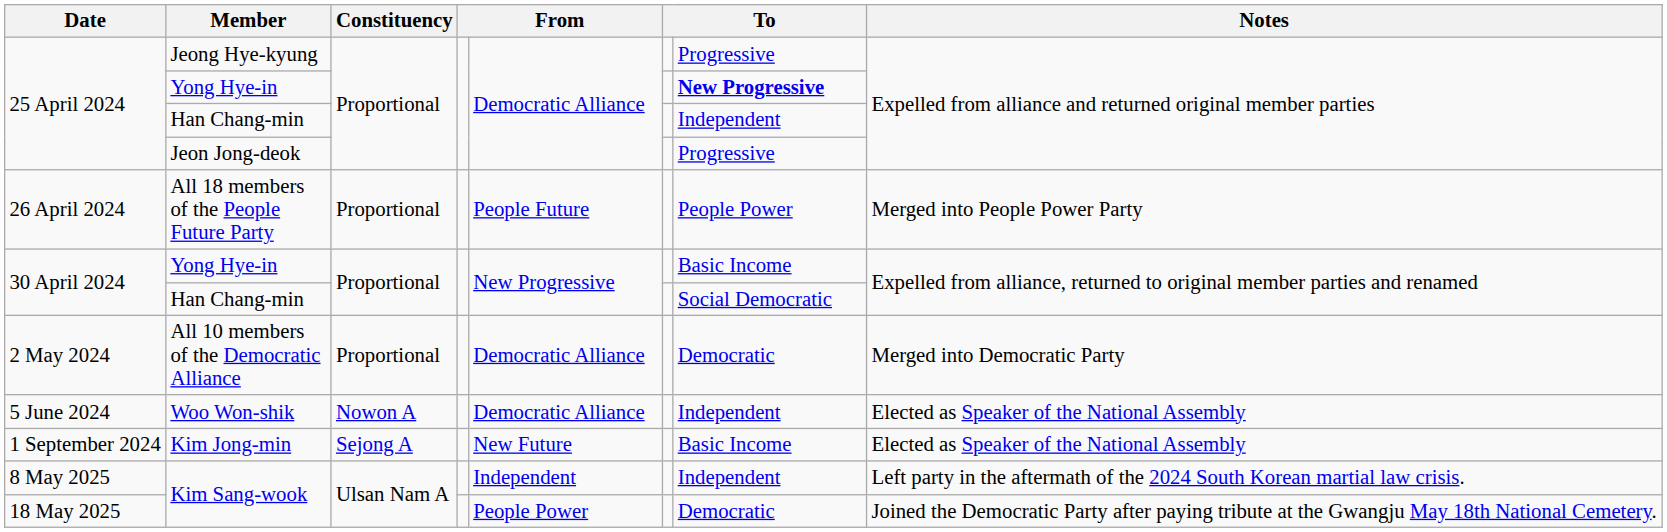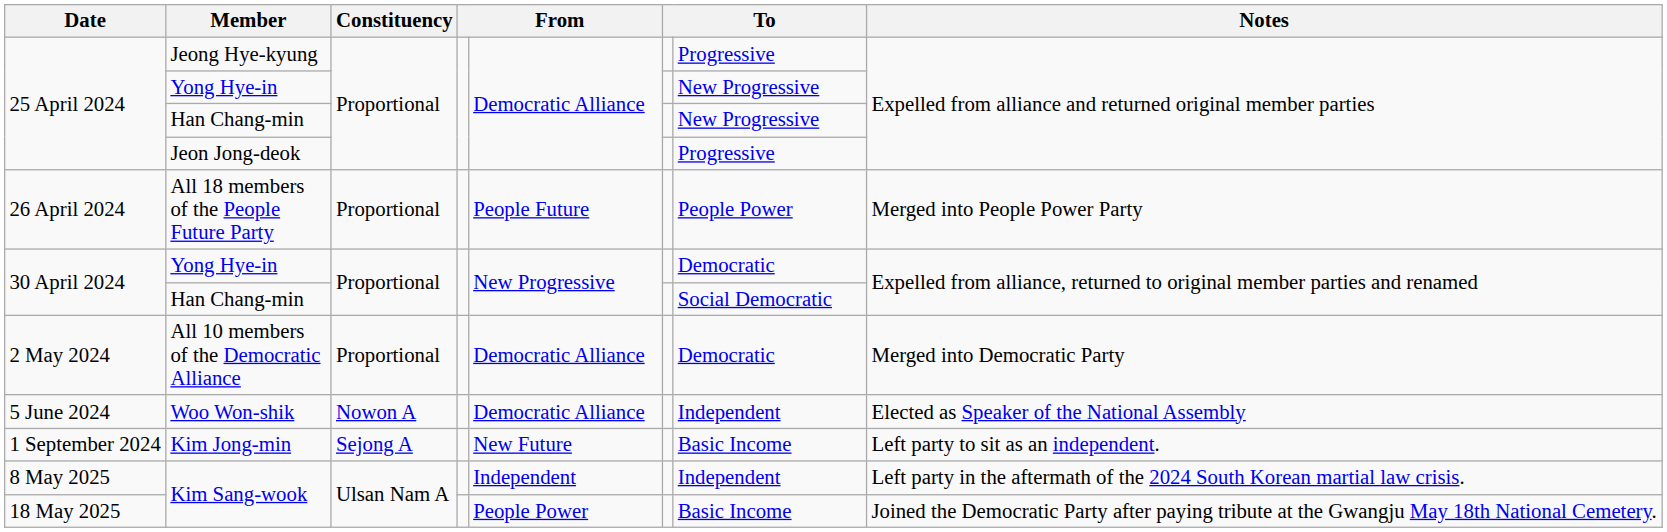(751, 86) bold -> (749, 86) normal
(729, 119) Independent -> (749, 119) New Progressive
(735, 265) Basic Income -> (726, 265) Democratic
(1059, 444) Elected as Speaker of the National Assembly -> (1016, 444) Left party to sit as an independent.
(726, 510) Democratic -> (735, 510) Basic Income
